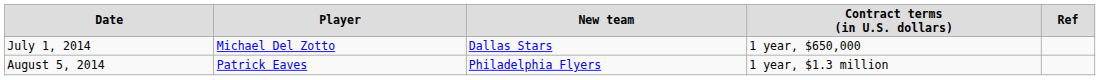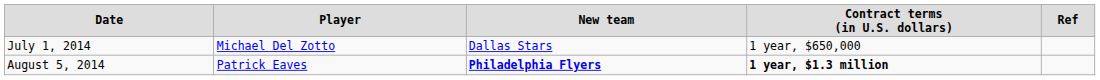(535, 65) normal -> (535, 65) bold
(819, 65) normal -> (819, 65) bold
